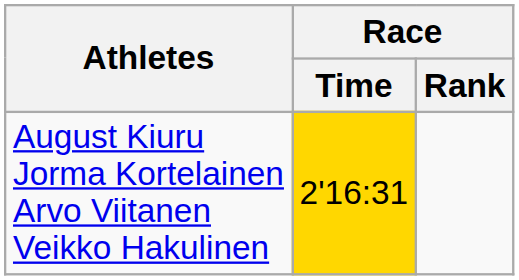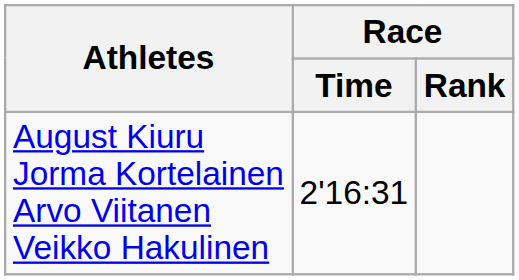(354, 193) gold background -> (354, 193) no background
